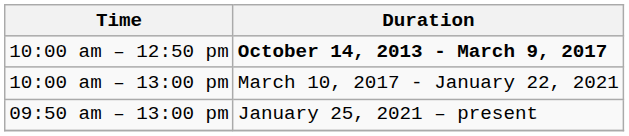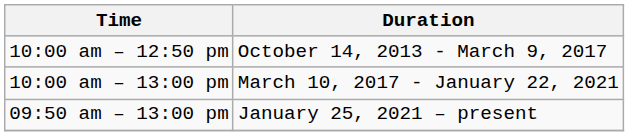(423, 52) bold -> (423, 52) normal
